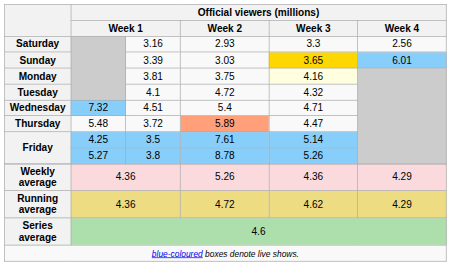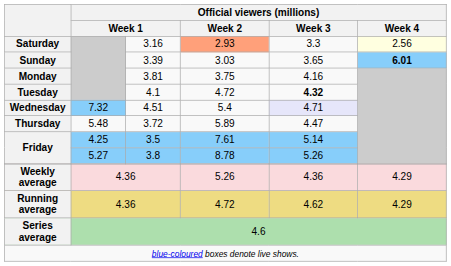(225, 45) no background -> (225, 45) lightsalmon background
(402, 45) no background -> (402, 45) lightyellow background
(313, 60) gold background -> (313, 60) no background
(402, 60) normal -> (402, 60) bold
(313, 76) lightyellow background -> (313, 76) no background
(313, 92) normal -> (313, 92) bold
(313, 108) no background -> (313, 108) lavender background
(225, 124) lightsalmon background -> (225, 124) no background
